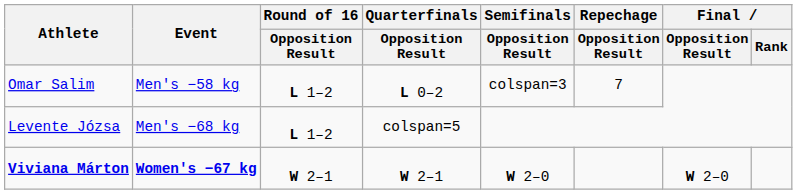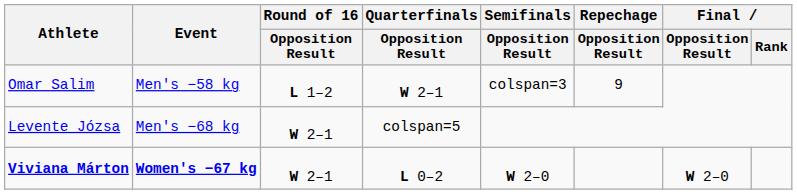(422, 94) L 0–2 -> (422, 94) W 2–1
(619, 85) 7 -> (619, 85) 9
(311, 135) L 1–2 -> (311, 135) W 2–1
(422, 177) W 2–1 -> (422, 177) L 0–2
